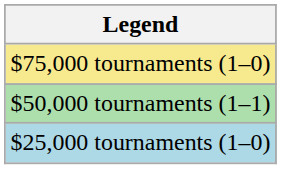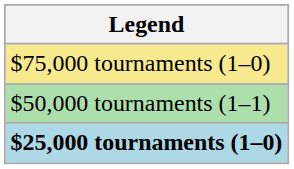(140, 142) normal -> (146, 142) bold
